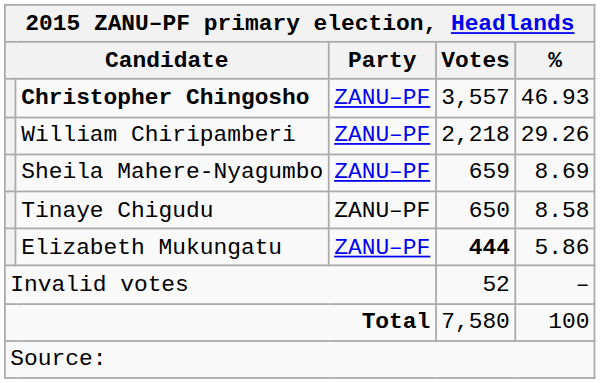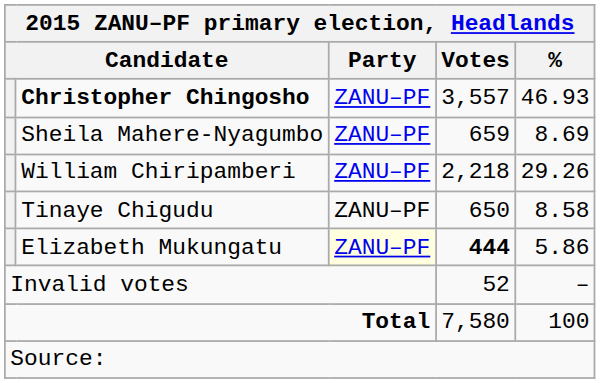rows swapped: (159, 135) <-> (172, 173)
(382, 247) no background -> (382, 247) lightyellow background
